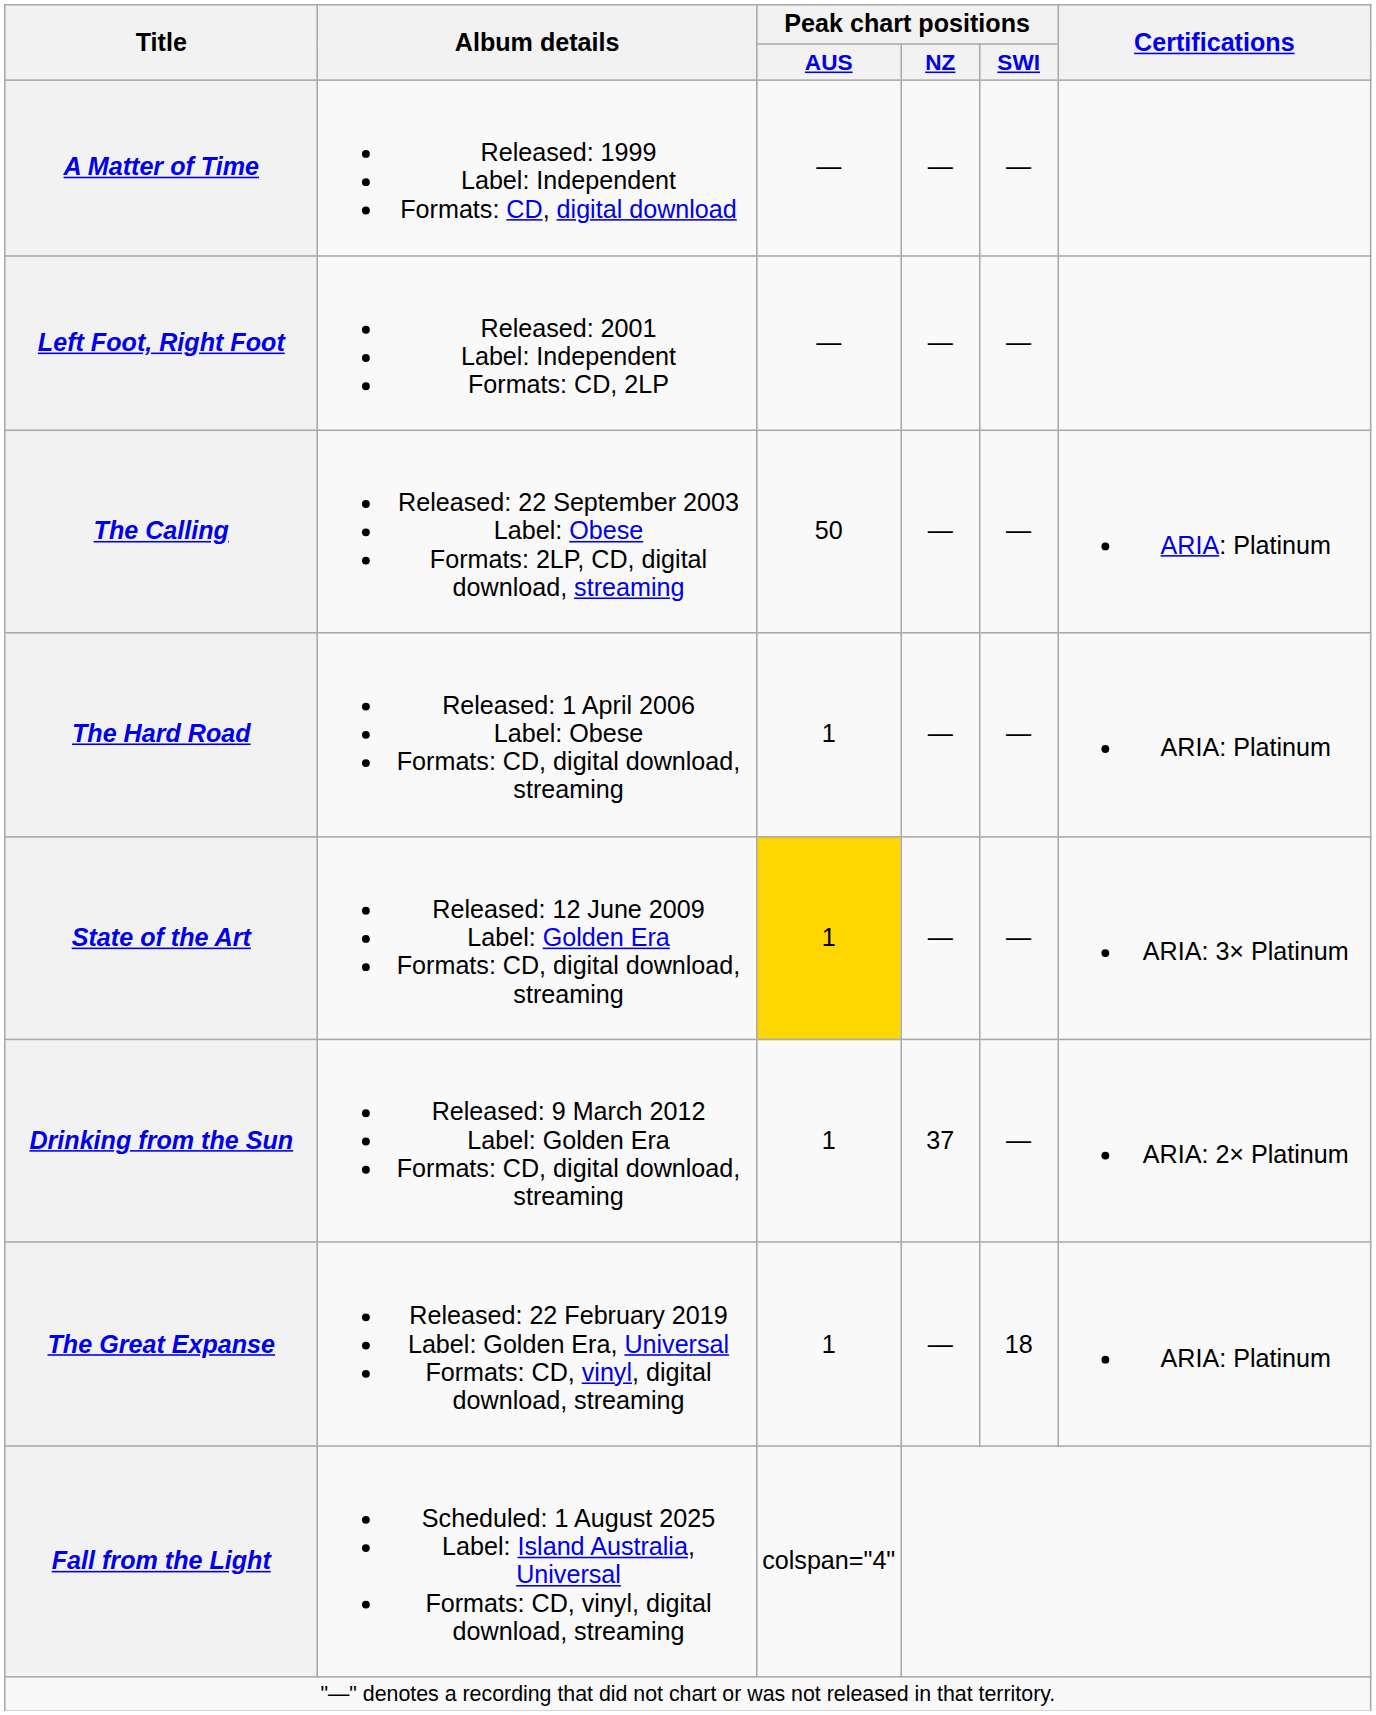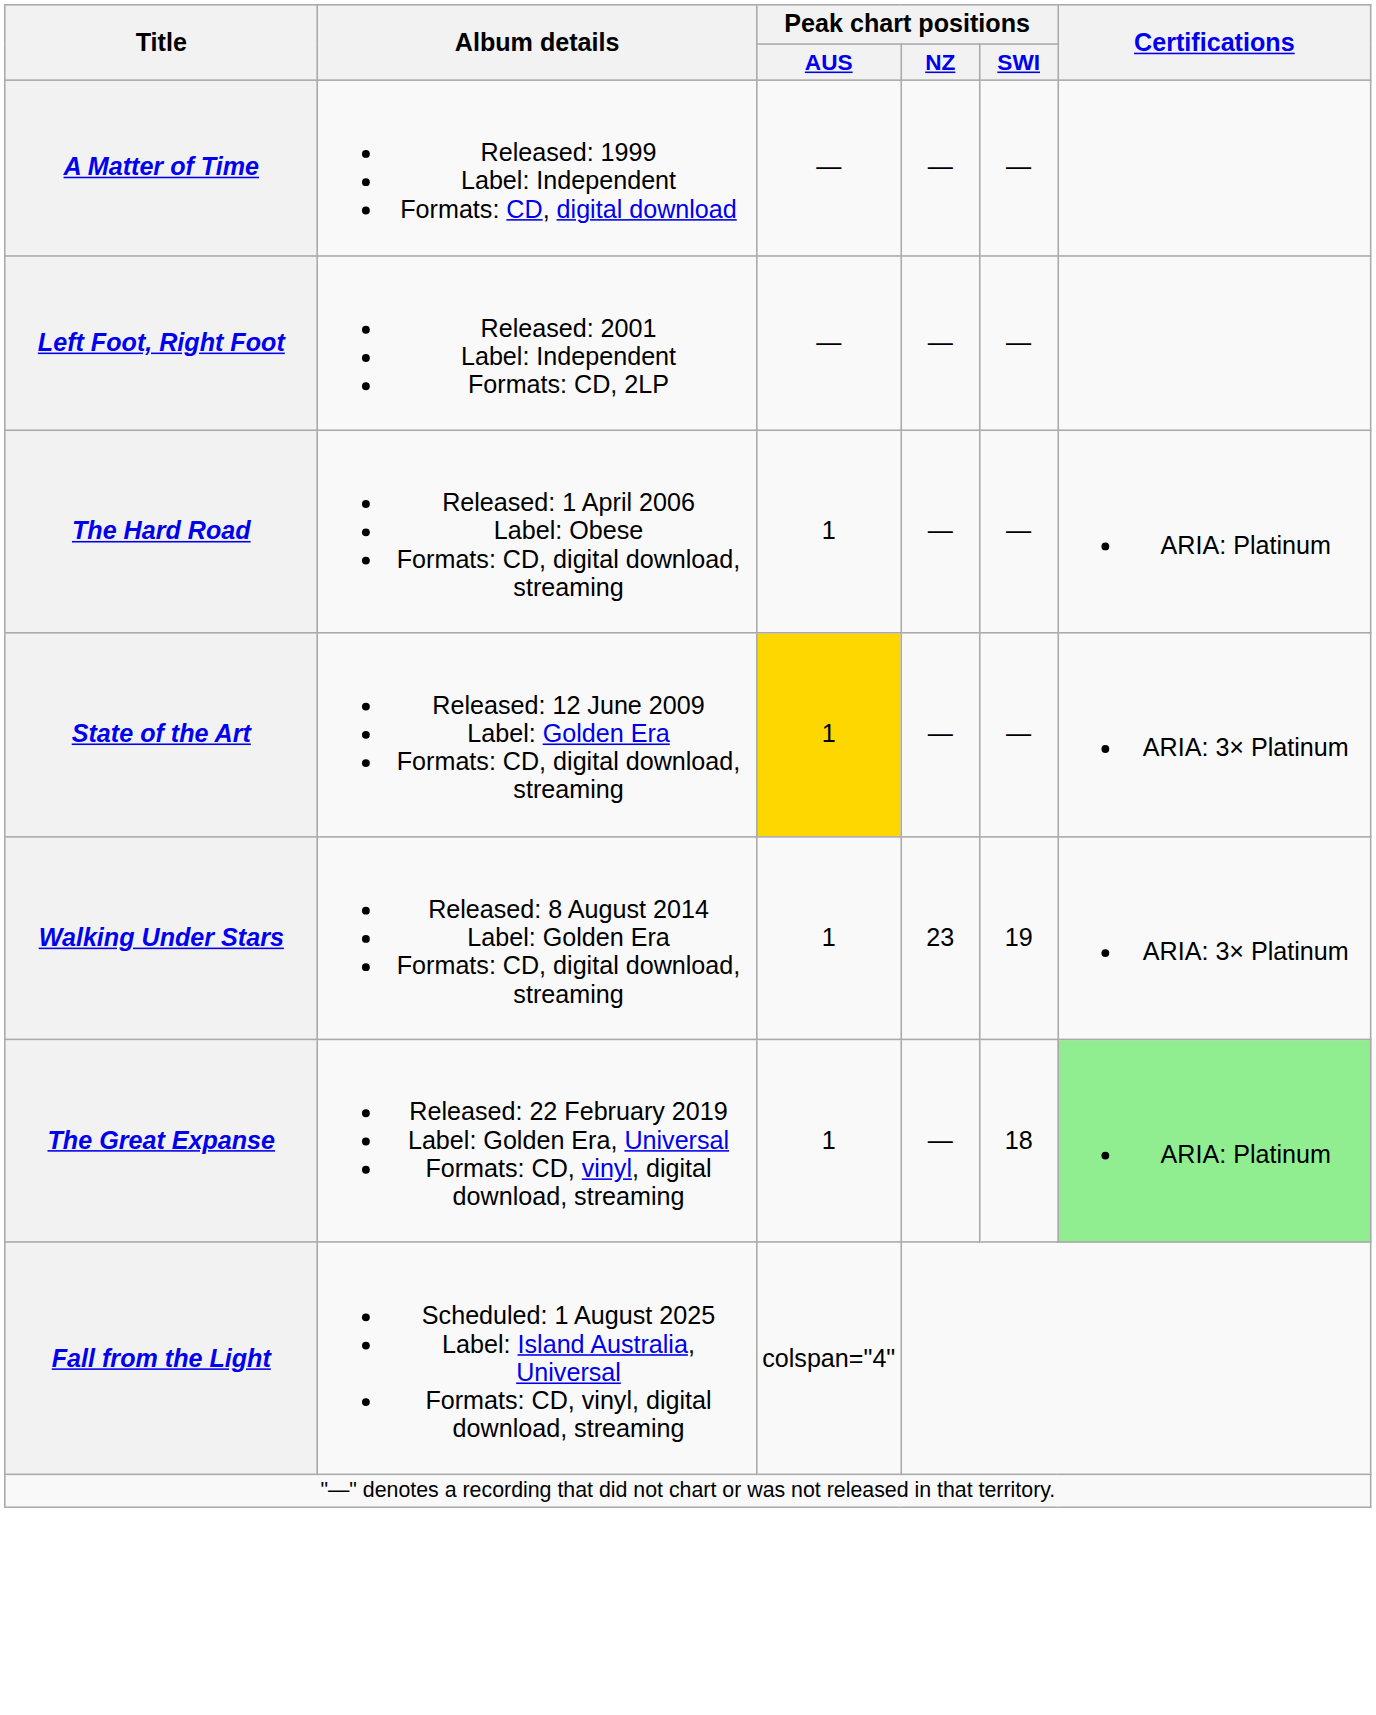- row: (161, 531)
- row: (161, 1140)
+ row: (161, 937)
(1214, 1358) no background -> (1214, 1155) lightgreen background
